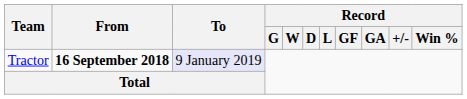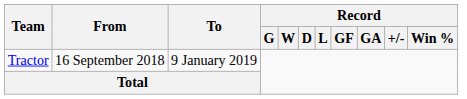(112, 60) bold -> (110, 60) normal
(219, 60) lavender background -> (214, 60) no background
